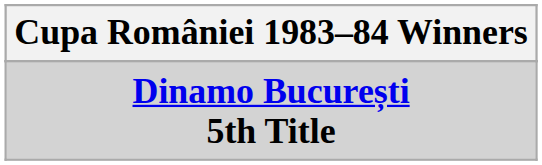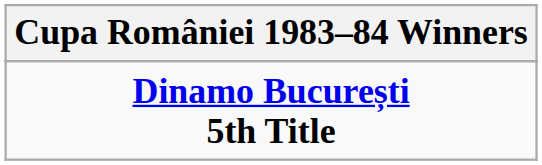(271, 109) lightgrey background -> (271, 109) no background
